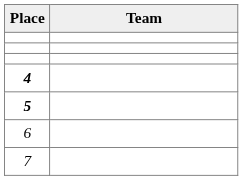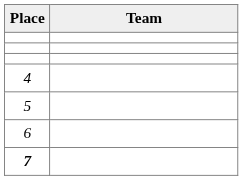(27, 77) bold -> (27, 77) normal
(27, 105) bold -> (27, 105) normal
(27, 161) normal -> (27, 161) bold
